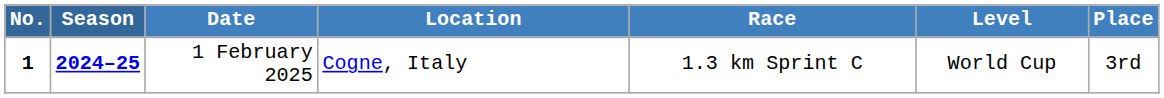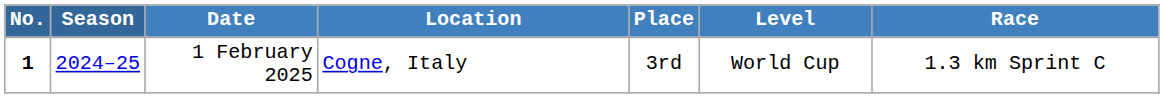columns swapped: (772, 21) <-> (1123, 21)
(98, 65) bold -> (98, 65) normal
